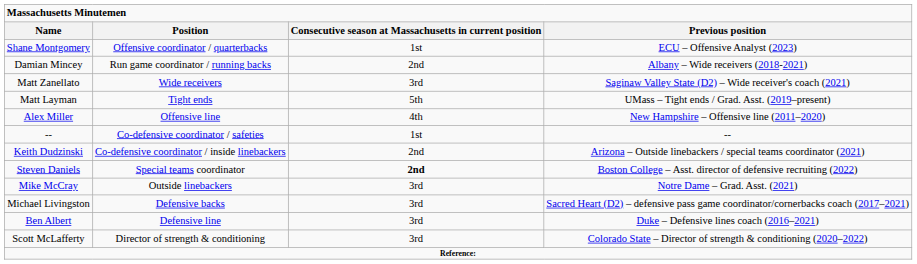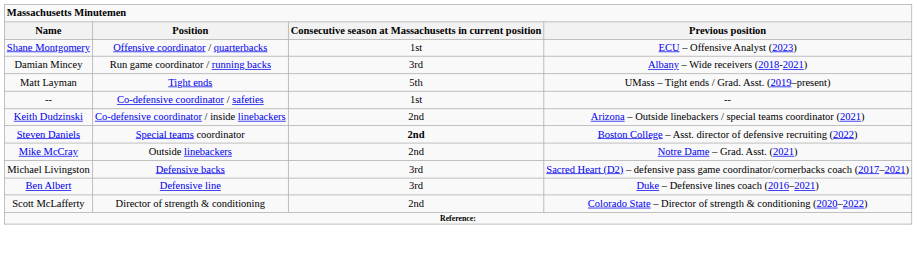(416, 65) 2nd -> (416, 65) 3rd
- row: (48, 82)
- row: (48, 117)
(416, 186) 3rd -> (416, 152) 2nd
(416, 238) 3rd -> (416, 204) 2nd
